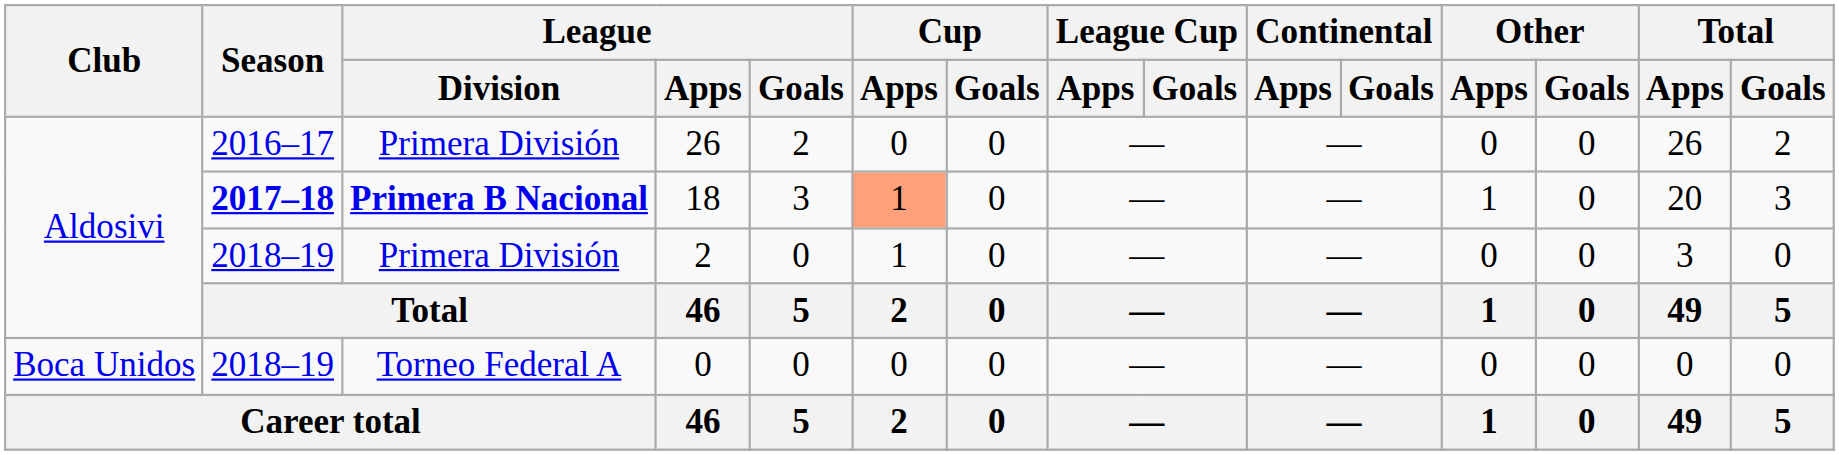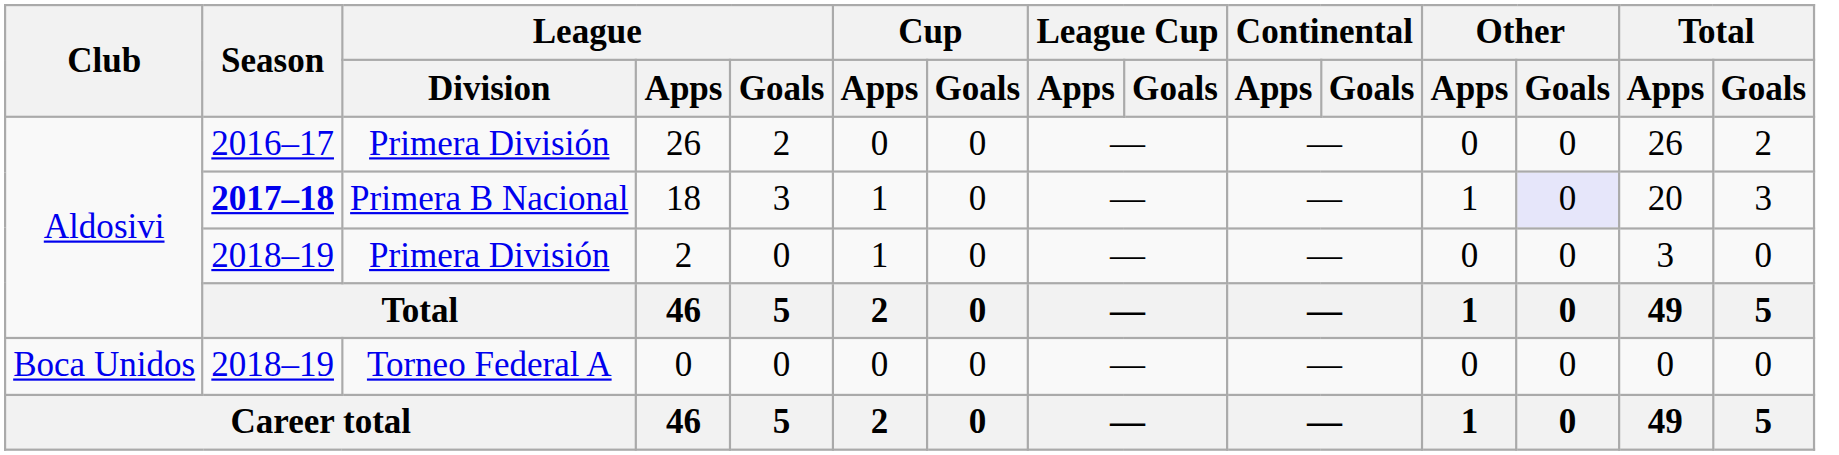(499, 198) bold -> (489, 198) normal
(899, 198) lightsalmon background -> (879, 198) no background
(1587, 198) no background -> (1567, 198) lavender background
